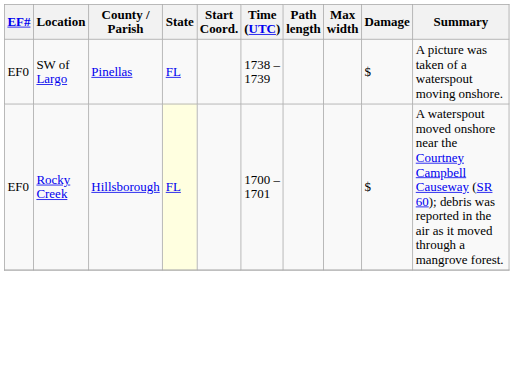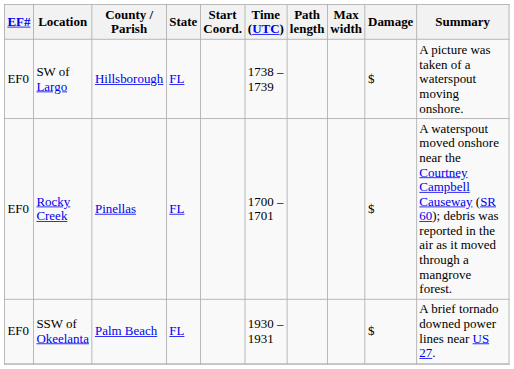(112, 71) Pinellas -> (129, 79) Hillsborough
(126, 187) Hillsborough -> (115, 208) Pinellas
(173, 187) lightyellow background -> (177, 208) no background
+ row: (63, 331)
